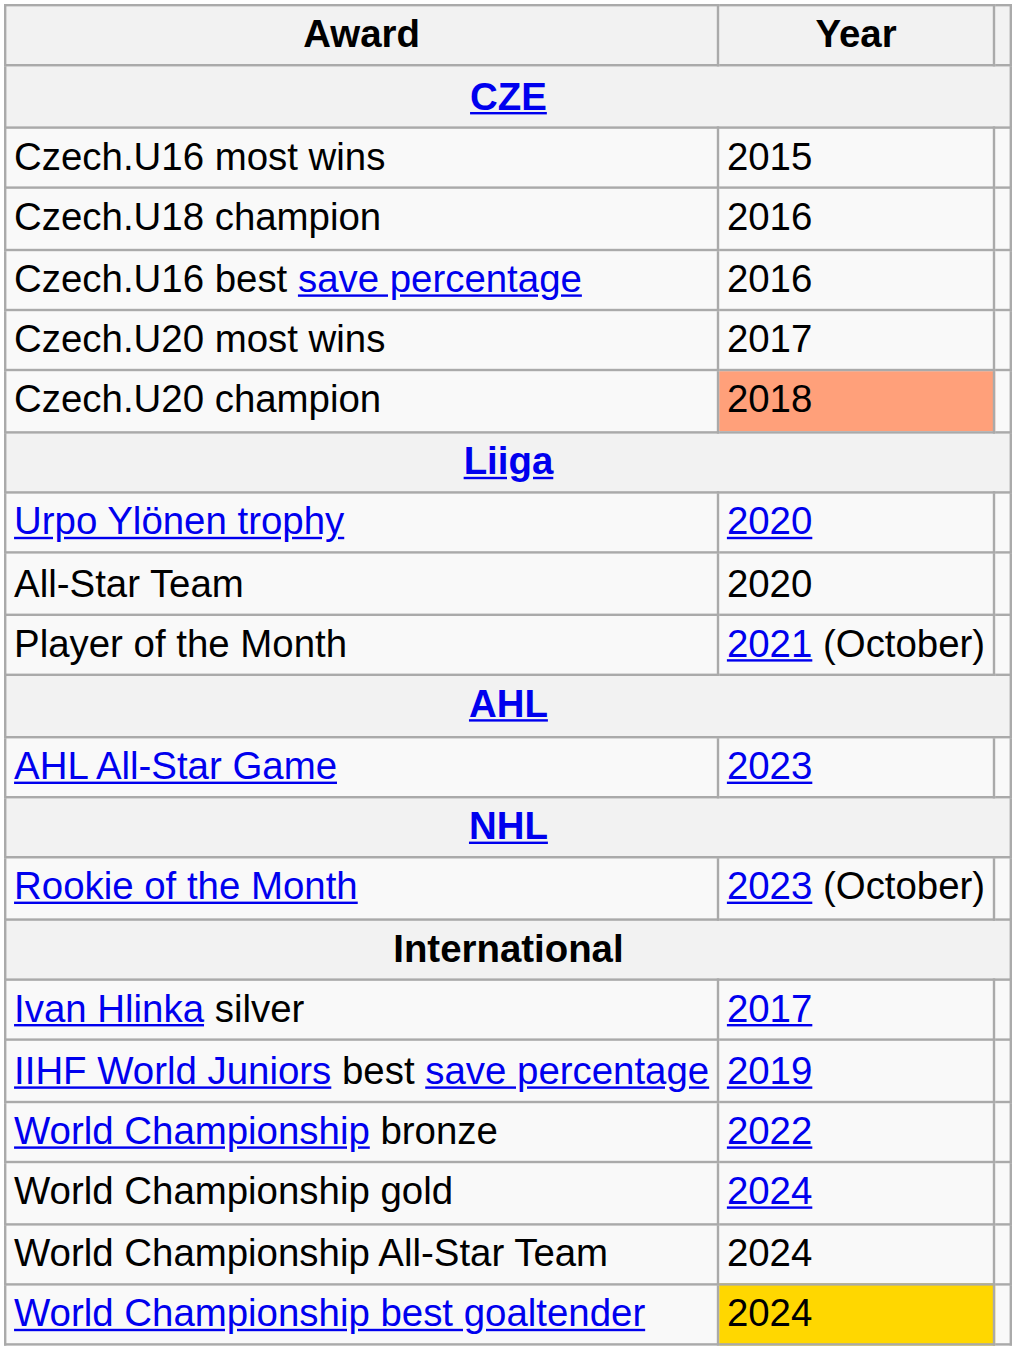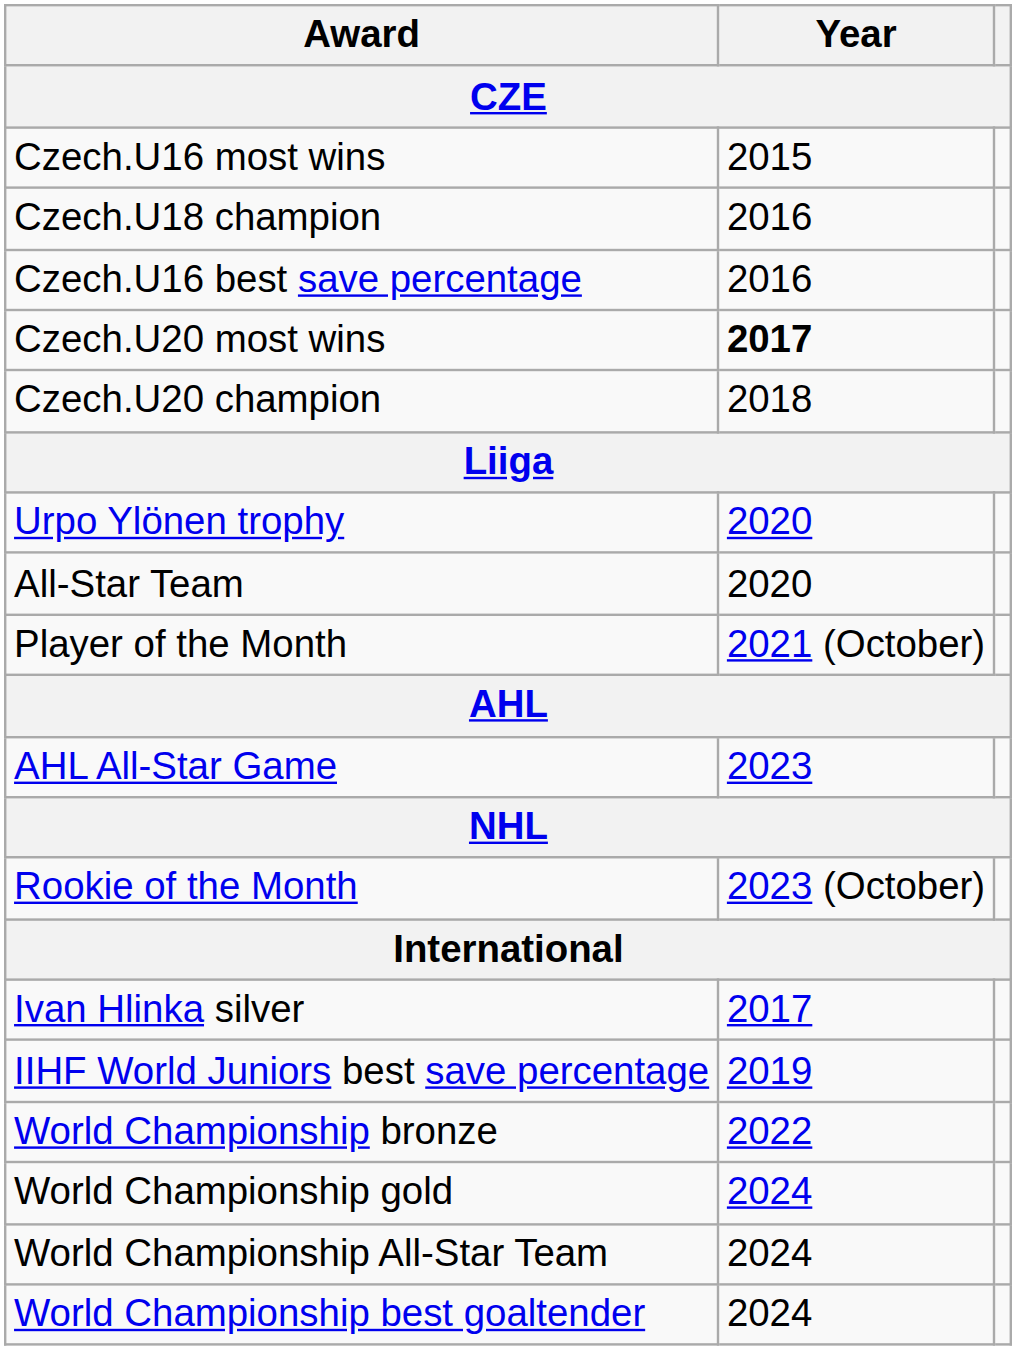(770, 339) normal -> (770, 339) bold
(770, 400) lightsalmon background -> (770, 400) no background
(770, 1313) gold background -> (770, 1313) no background
